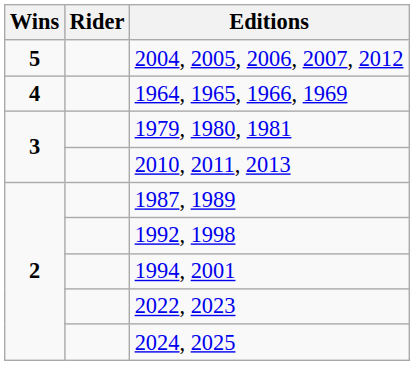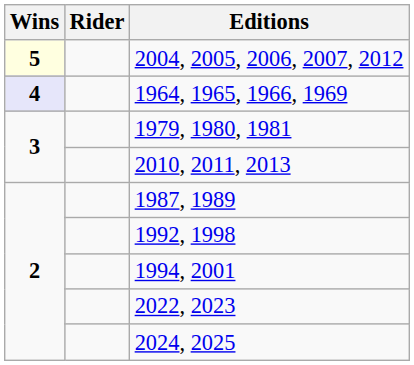(35, 57) no background -> (35, 57) lightyellow background
(35, 93) no background -> (35, 93) lavender background
